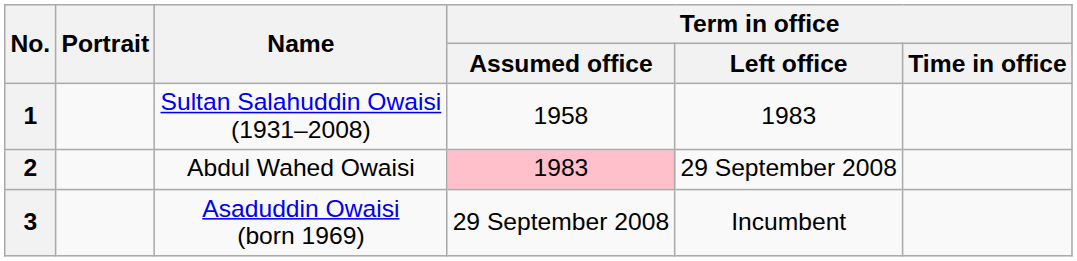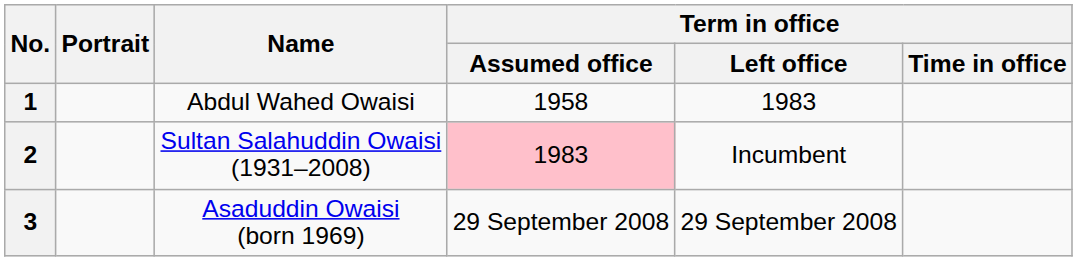(301, 116) Sultan Salahuddin Owaisi (1931–2008) -> (301, 102) Abdul Wahed Owaisi
(301, 168) Abdul Wahed Owaisi -> (301, 155) Sultan Salahuddin Owaisi (1931–2008)
(789, 168) 29 September 2008 -> (789, 155) Incumbent
(789, 221) Incumbent -> (789, 221) 29 September 2008
